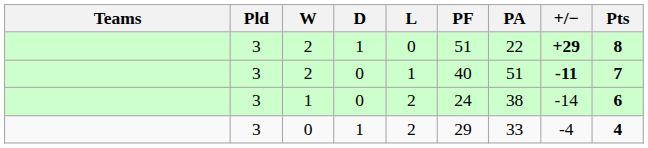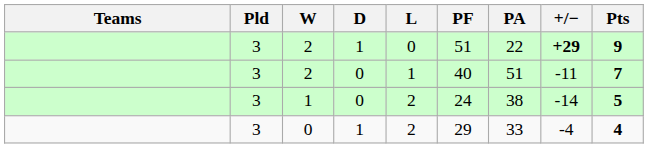(618, 45) 8 -> (618, 45) 9
(566, 73) bold -> (566, 73) normal
(618, 101) 6 -> (618, 101) 5
